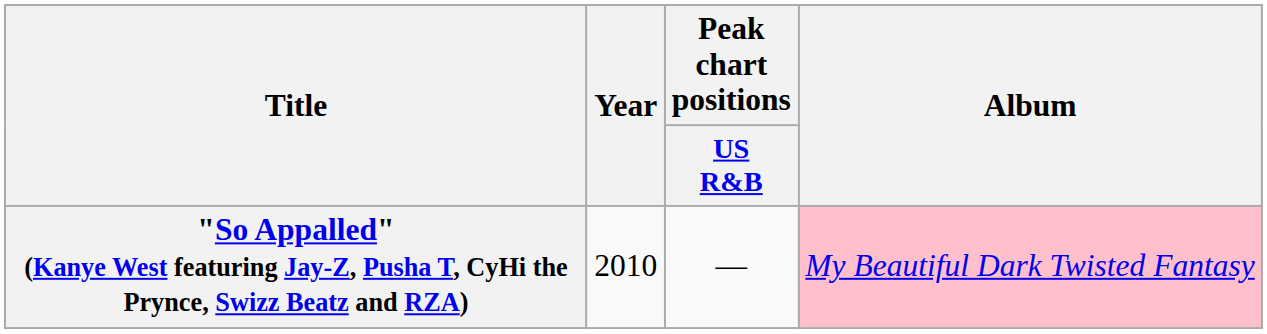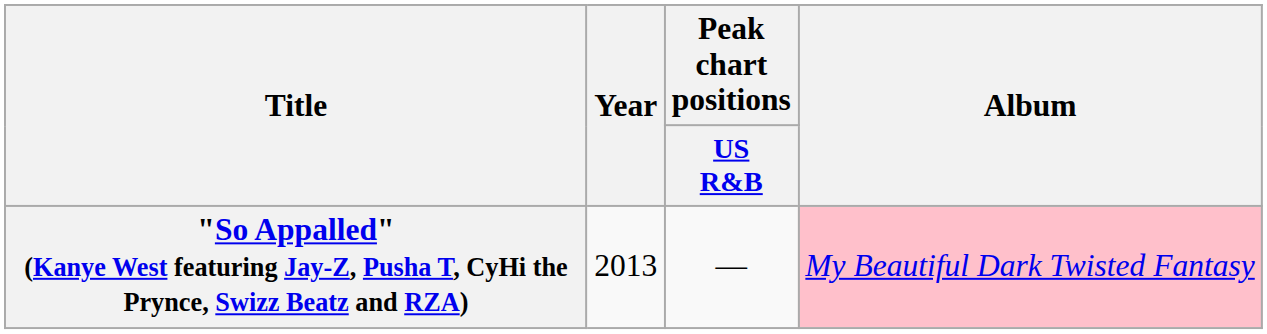(626, 266) 2010 -> (626, 266) 2013
